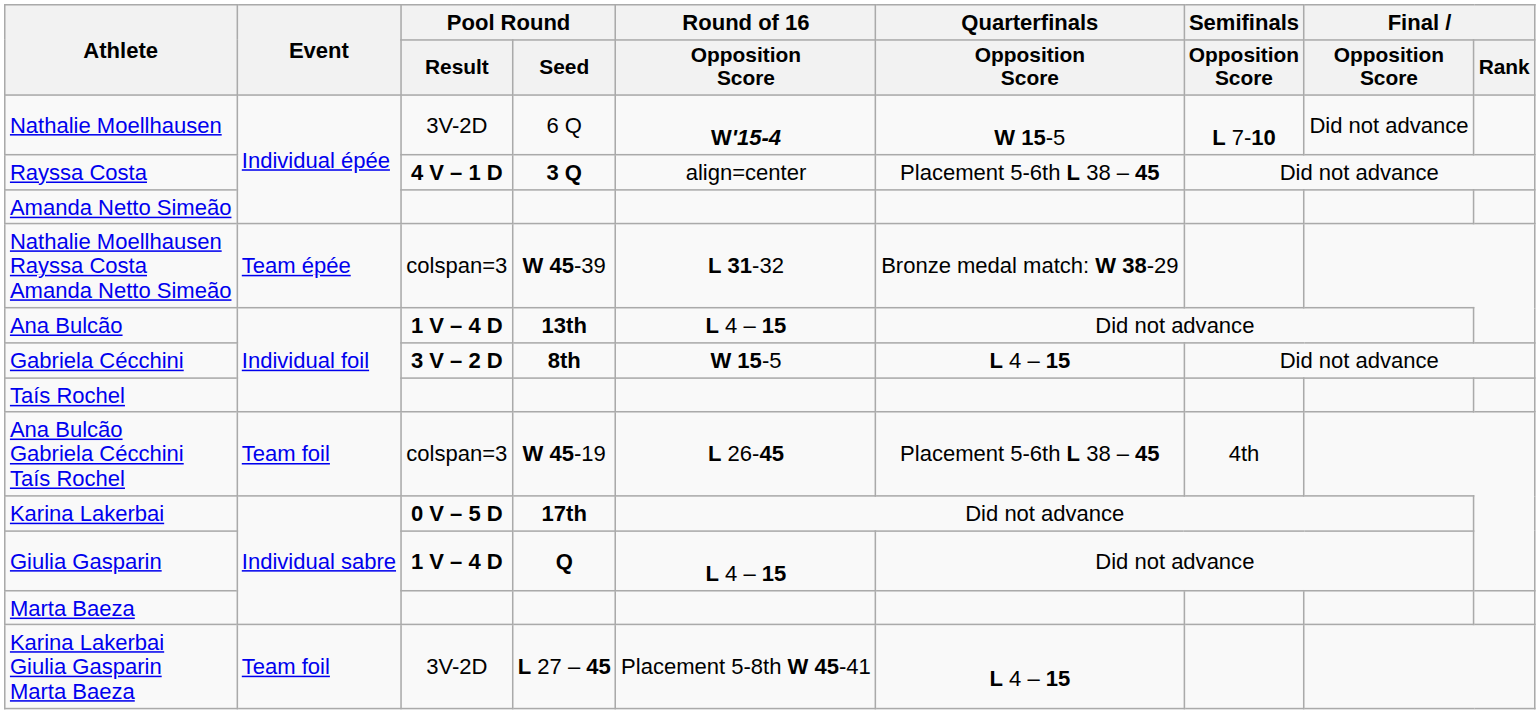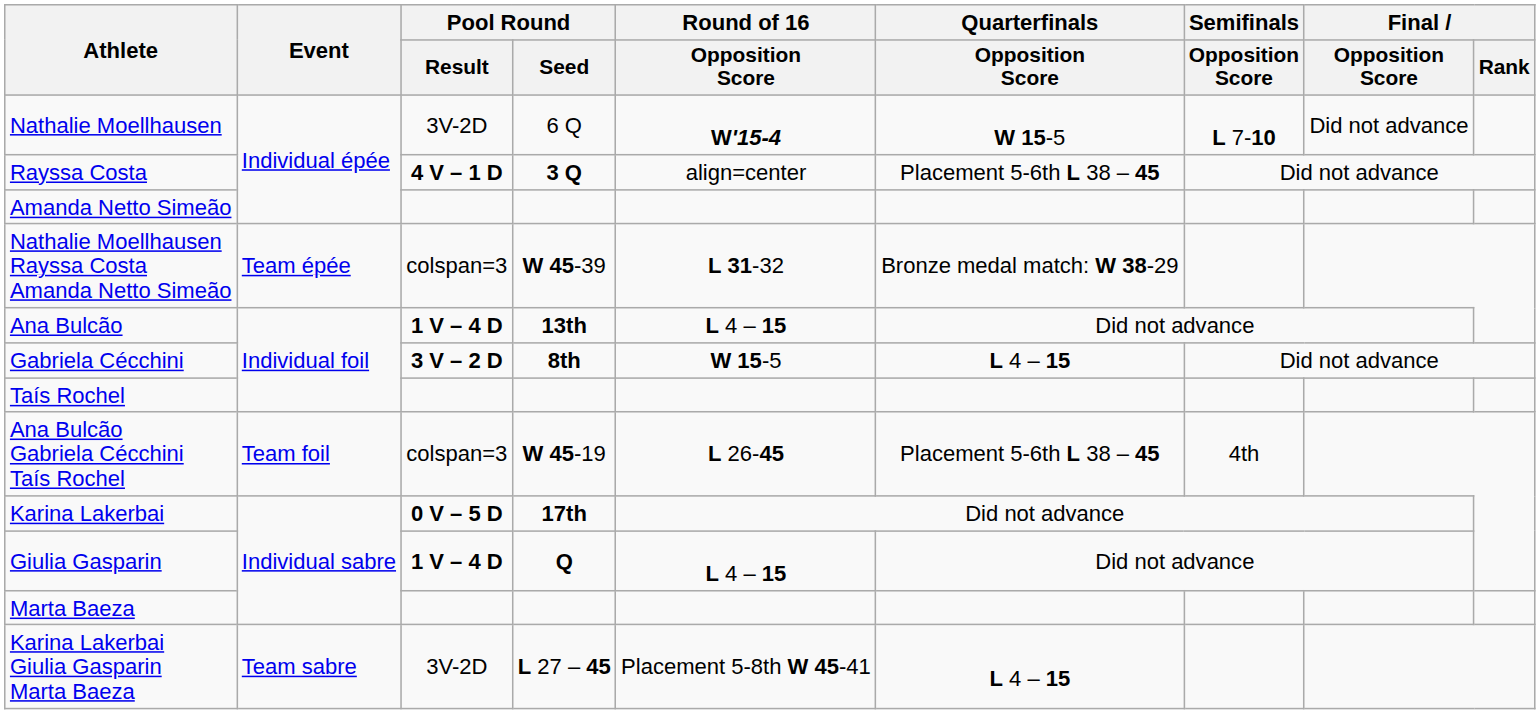(286, 667) Team foil -> (299, 667) Team sabre
